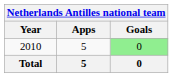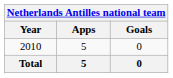(139, 47) lightgreen background -> (139, 47) no background
